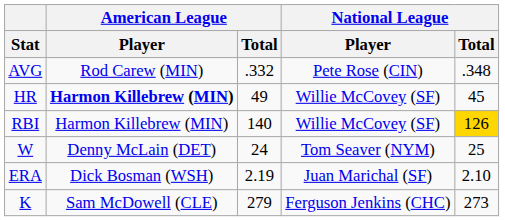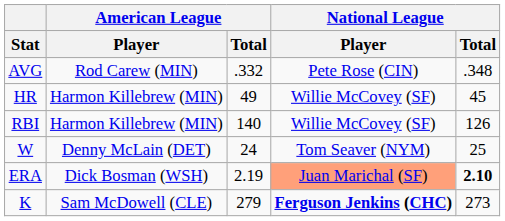(142, 96) bold -> (136, 96) normal
(476, 123) gold background -> (478, 123) no background
(368, 176) no background -> (363, 176) lightsalmon background
(476, 176) normal -> (478, 176) bold
(368, 202) normal -> (363, 202) bold
